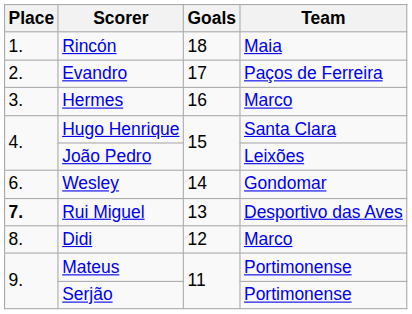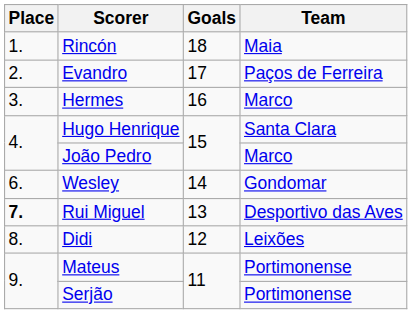(274, 156) Leixões -> (268, 156) Marco
(268, 239) Marco -> (274, 239) Leixões
